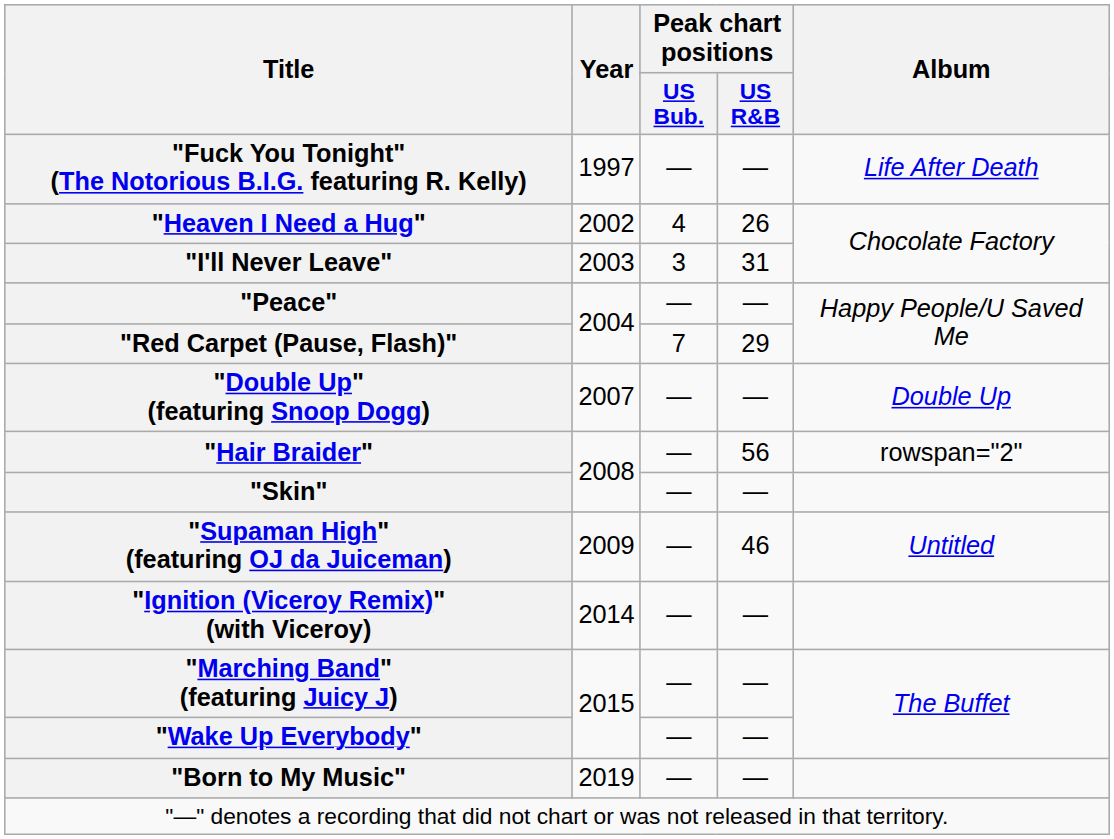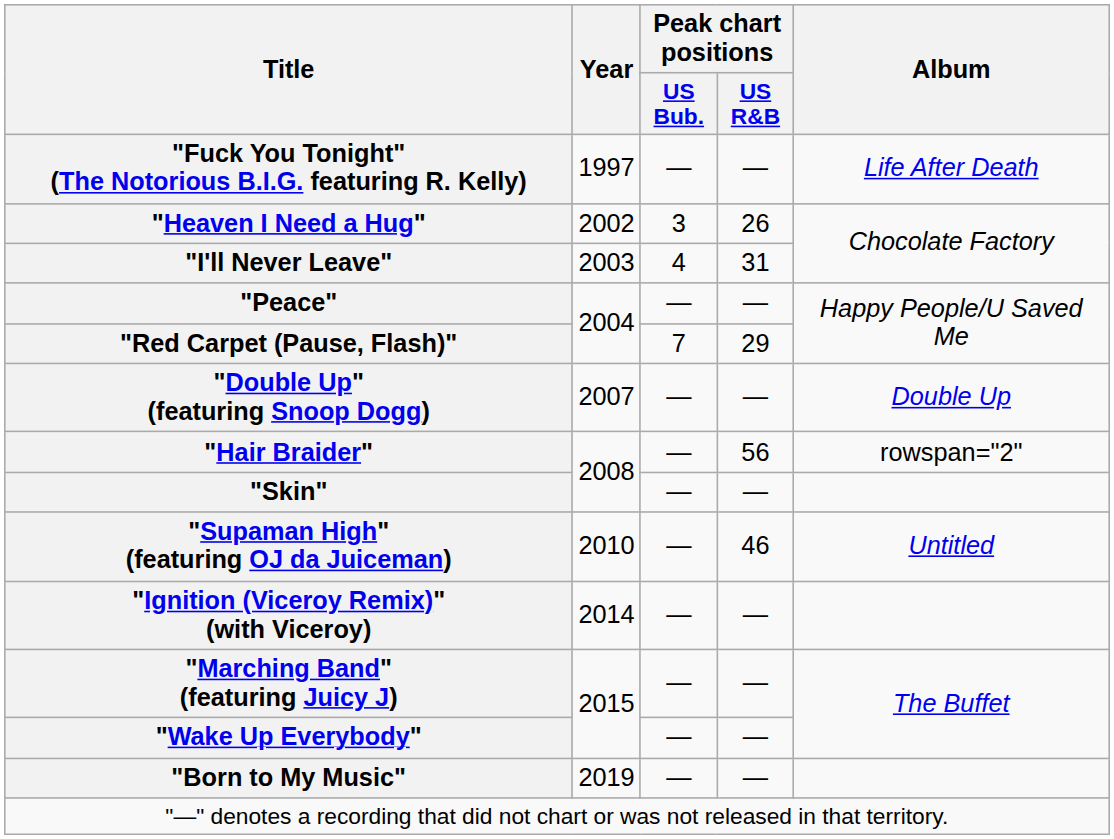(679, 222) 4 -> (679, 222) 3
(679, 262) 3 -> (679, 262) 4
(607, 546) 2009 -> (607, 546) 2010
